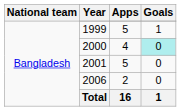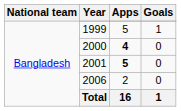(125, 47) normal -> (125, 47) bold
(158, 47) paleturquoise background -> (158, 47) no background
(125, 64) normal -> (125, 64) bold
